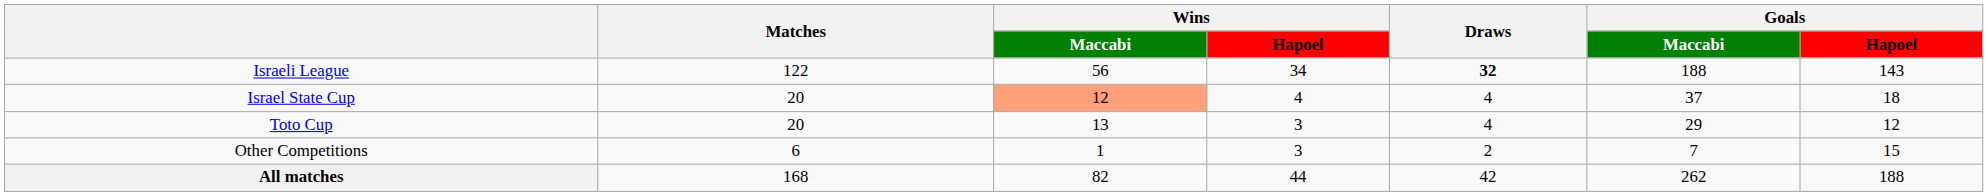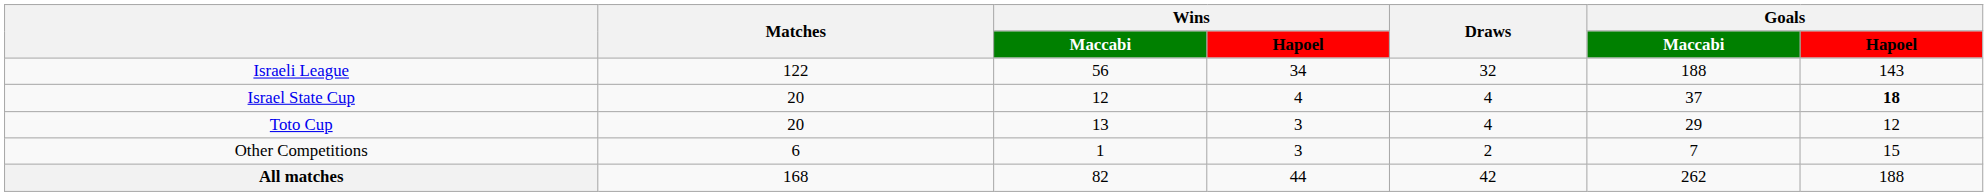(1488, 71) bold -> (1488, 71) normal
(1100, 97) lightsalmon background -> (1100, 97) no background
(1891, 97) normal -> (1891, 97) bold
